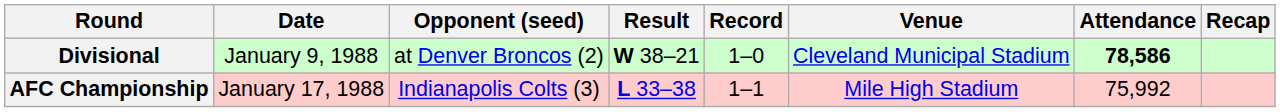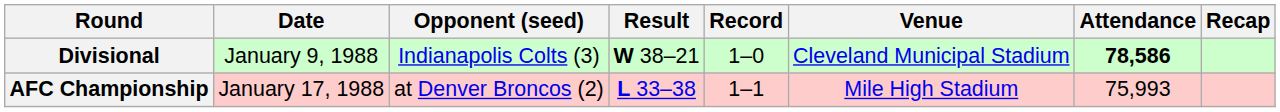(499, 55) at Denver Broncos (2) -> (499, 55) Indianapolis Colts (3)
(499, 89) Indianapolis Colts (3) -> (499, 89) at Denver Broncos (2)
(1138, 89) 75,992 -> (1138, 89) 75,993
